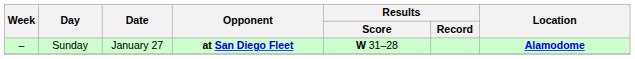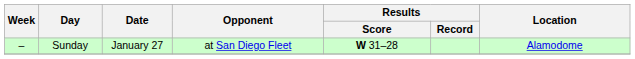(248, 46) bold -> (248, 46) normal
(555, 46) bold -> (555, 46) normal
